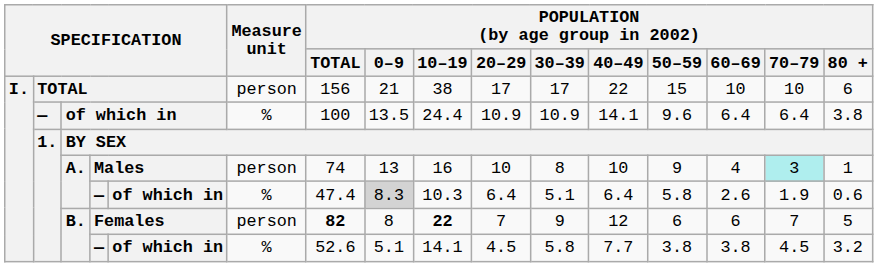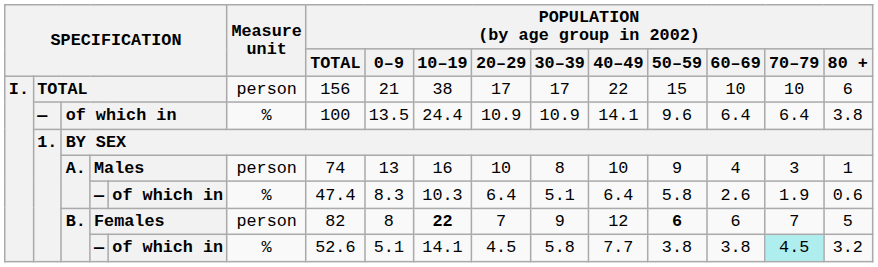(794, 169) paleturquoise background -> (794, 169) no background
(389, 195) lightgrey background -> (389, 195) no background
(335, 221) bold -> (335, 221) normal
(677, 221) normal -> (677, 221) bold
(794, 248) no background -> (794, 248) paleturquoise background
